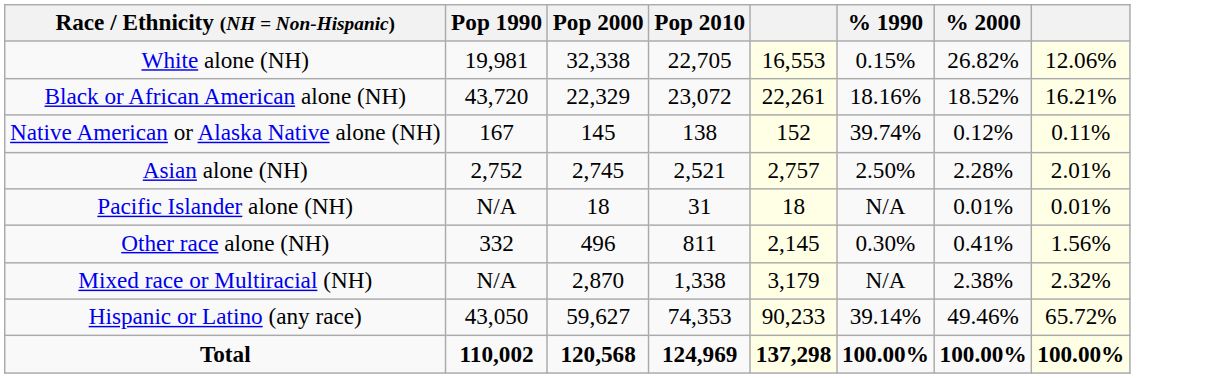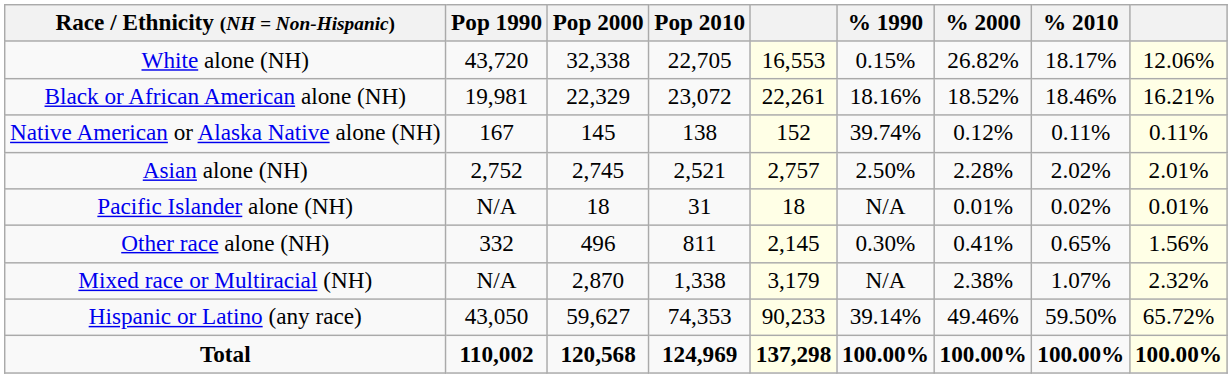+ column: (1081, 22)
(497, 59) 19,981 -> (497, 59) 43,720
(497, 96) 43,720 -> (497, 96) 19,981
